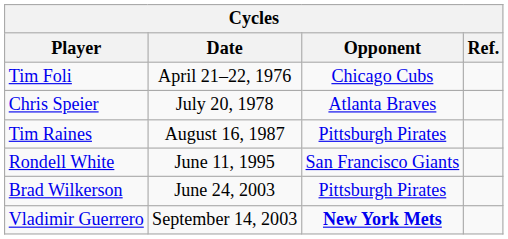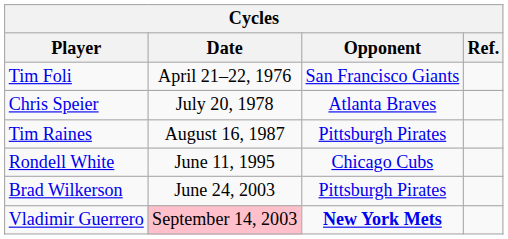(382, 76) Chicago Cubs -> (382, 76) San Francisco Giants
(382, 162) San Francisco Giants -> (382, 162) Chicago Cubs
(225, 219) no background -> (225, 219) pink background
